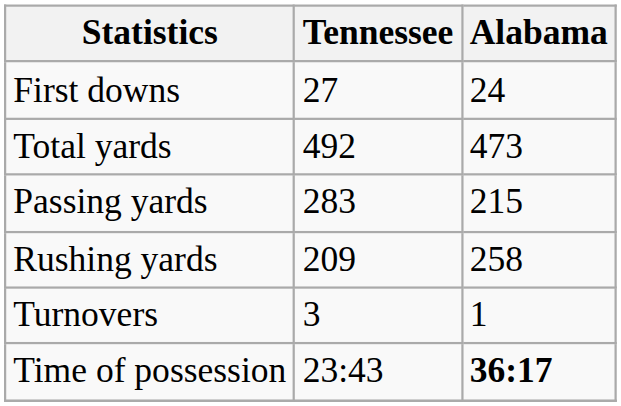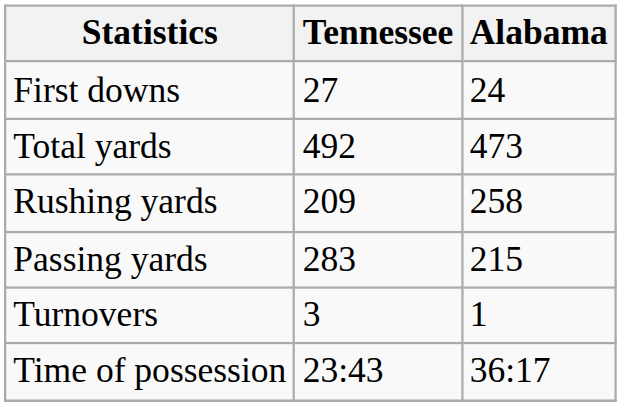rows swapped: (115, 258) <-> (110, 202)
(511, 371) bold -> (510, 371) normal
